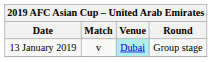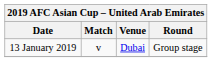(133, 47) paleturquoise background -> (133, 47) no background
